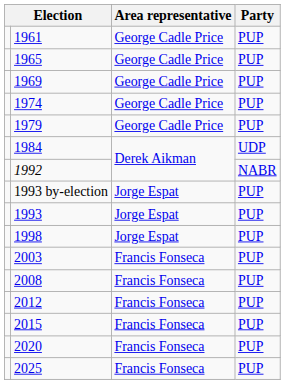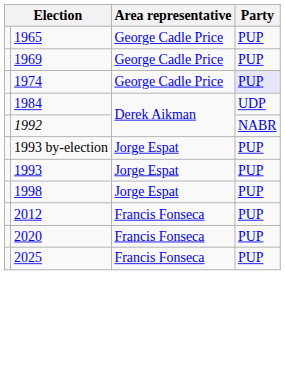- row: (28, 37)
(251, 103) no background -> (251, 81) lavender background
- row: (28, 125)
- row: (28, 258)
- row: (28, 280)
- row: (28, 324)
